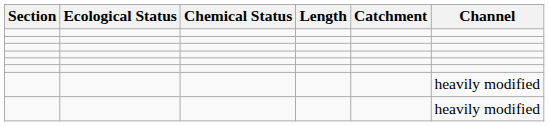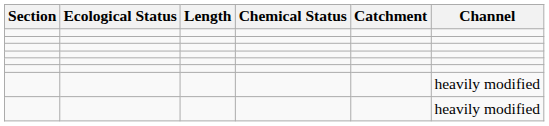columns swapped: (238, 16) <-> (323, 16)
